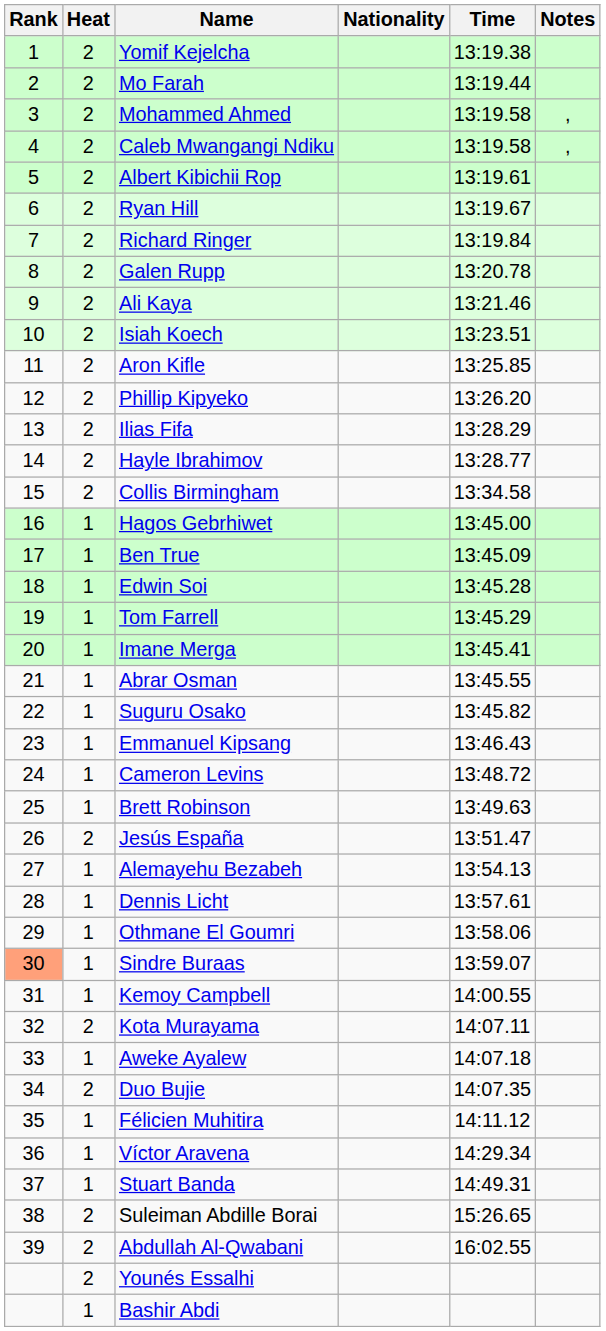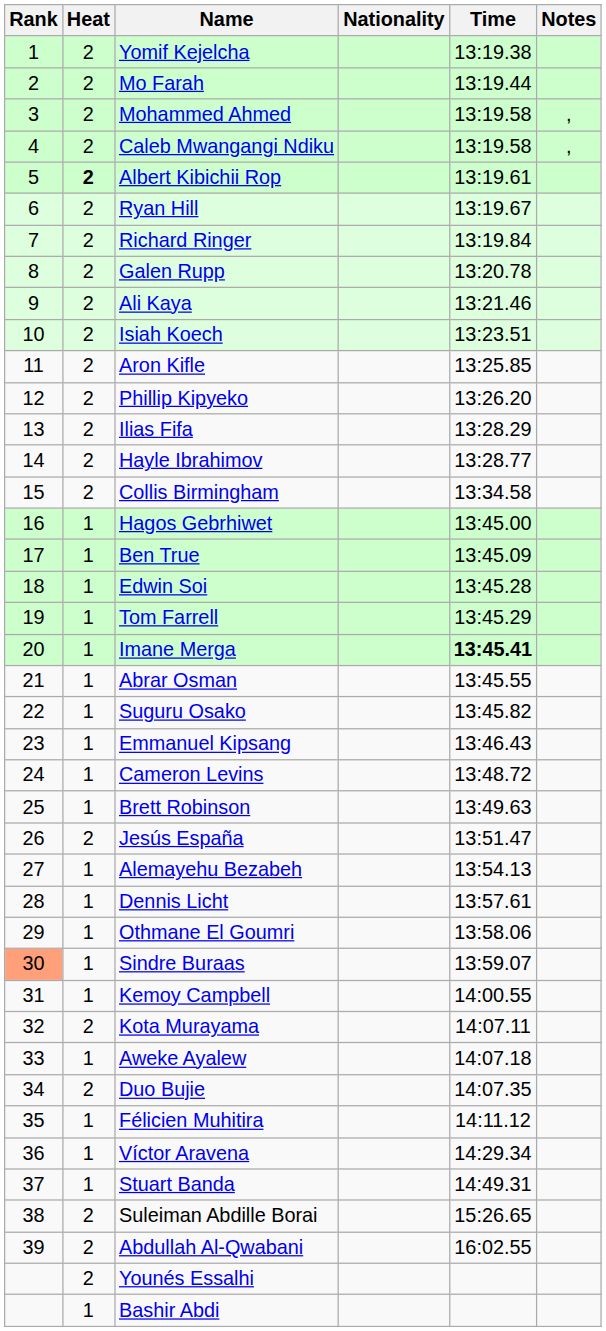(88, 177) normal -> (88, 177) bold
(492, 649) normal -> (493, 649) bold
